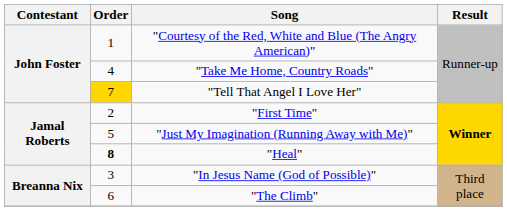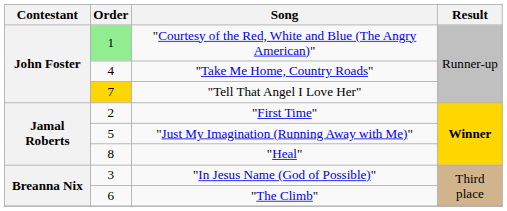(111, 43) no background -> (111, 43) lightgreen background
(111, 154) bold -> (111, 154) normal
